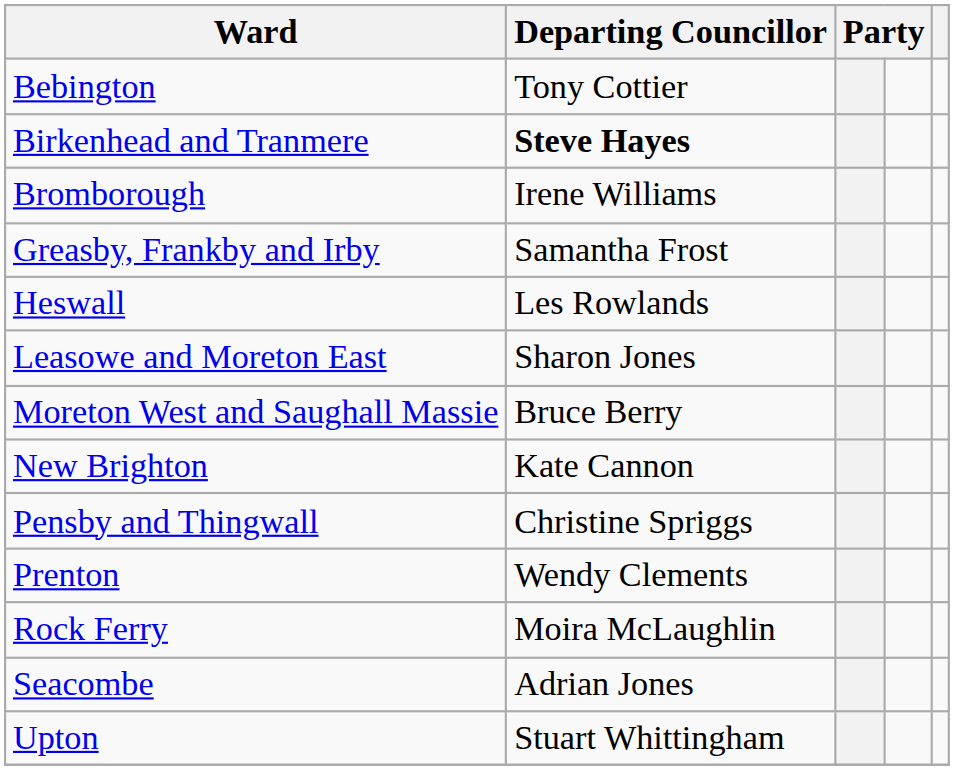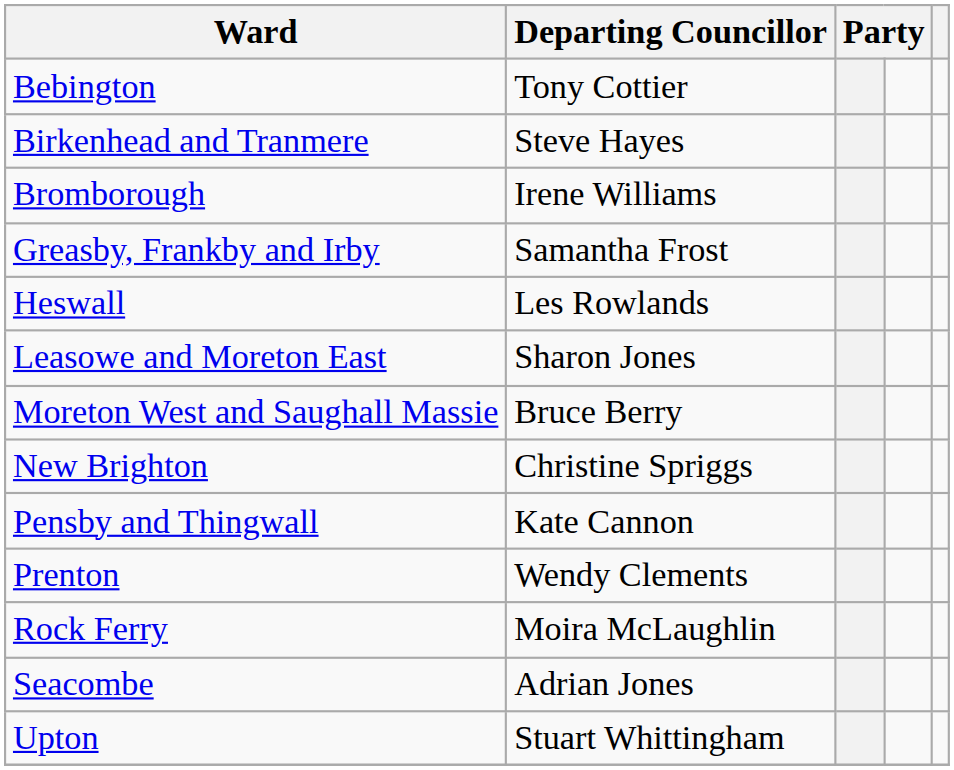(602, 140) bold -> (599, 140) normal
(604, 466) Kate Cannon -> (634, 466) Christine Spriggs
(634, 520) Christine Spriggs -> (604, 520) Kate Cannon
